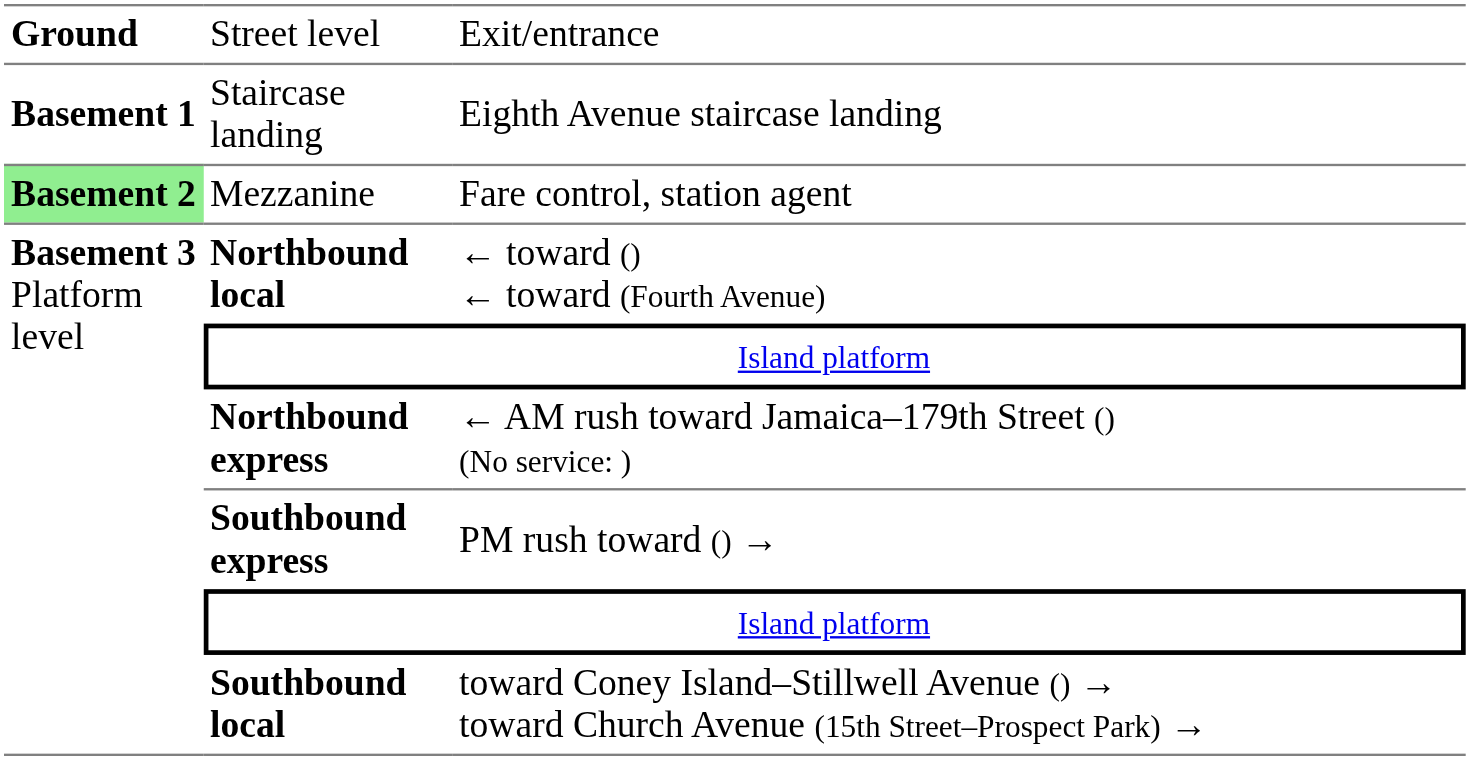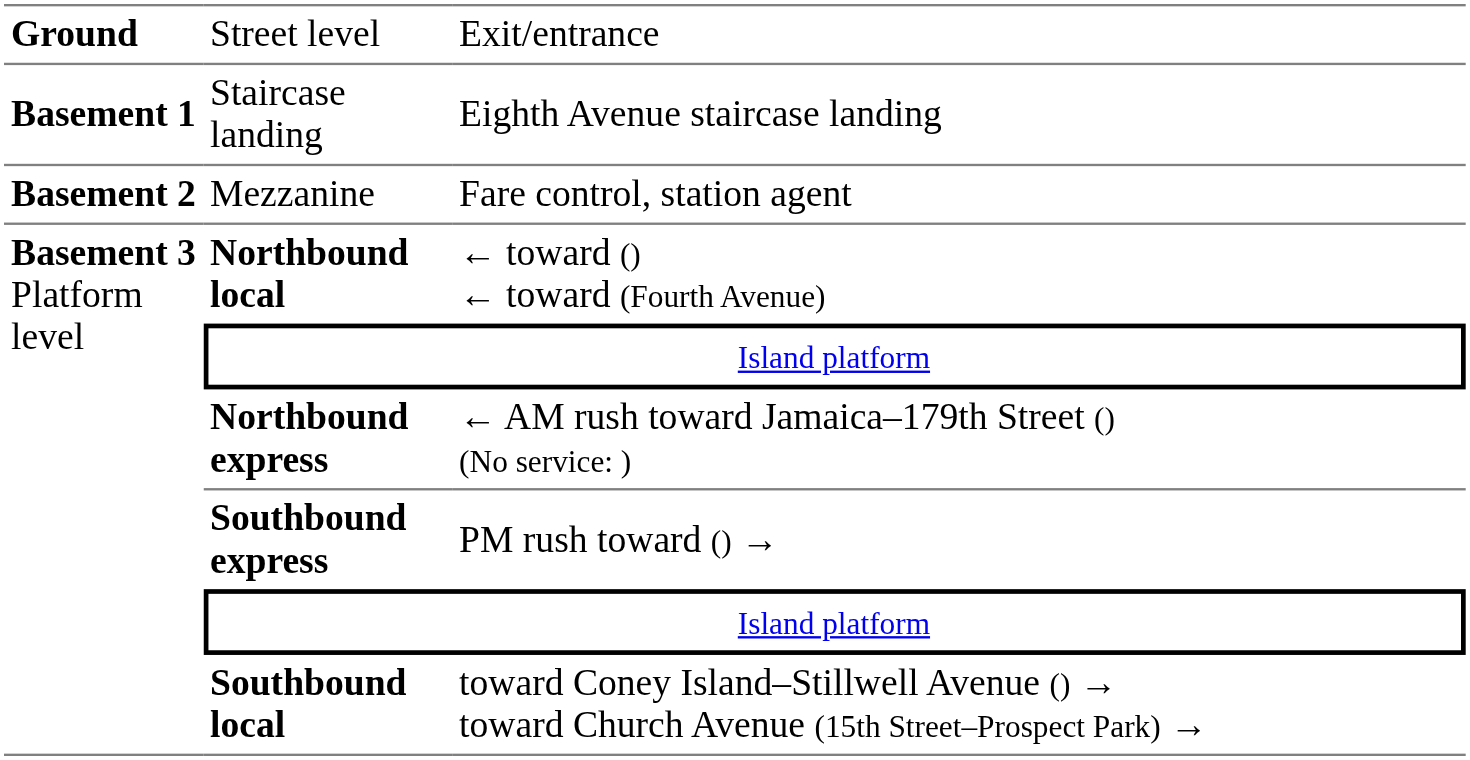(103, 193) lightgreen background -> (103, 193) no background
